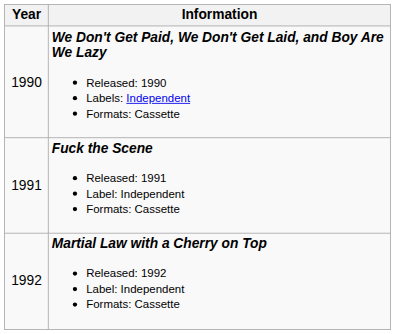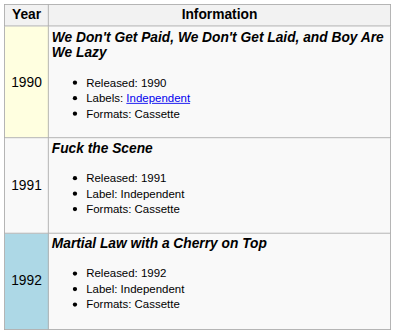(27, 81) no background -> (27, 81) lightyellow background
(27, 281) no background -> (27, 281) lightblue background
